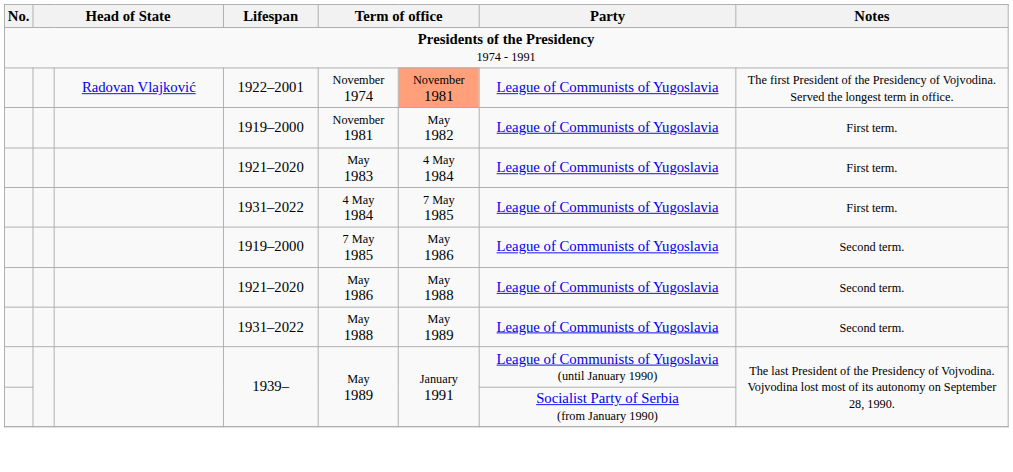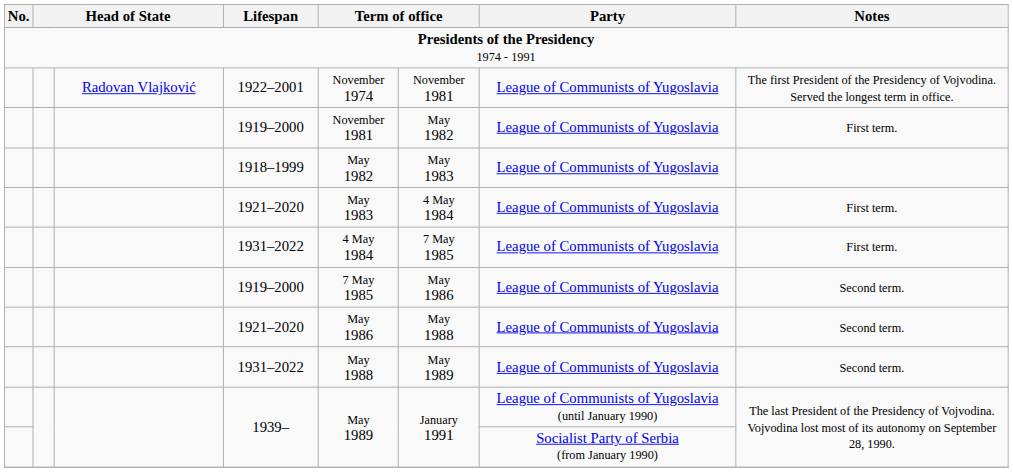(439, 88) lightsalmon background -> (439, 88) no background
+ row: (139, 167)
